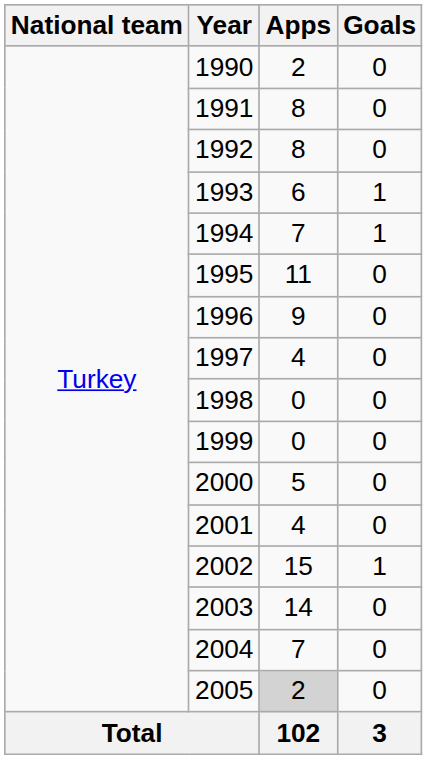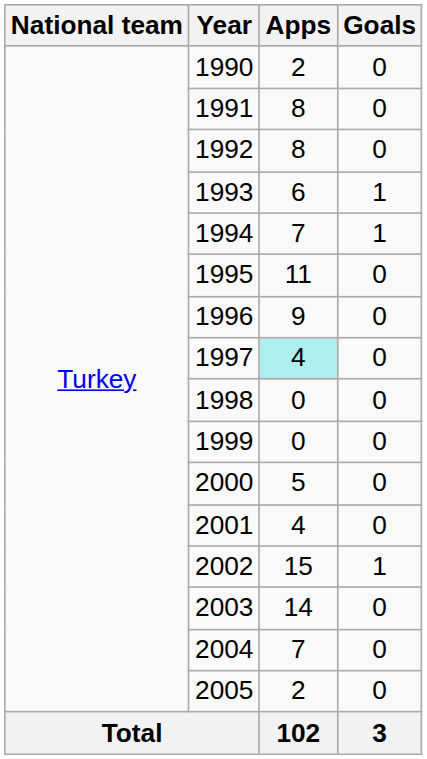(298, 358) no background -> (298, 358) paleturquoise background
(298, 691) lightgrey background -> (298, 691) no background
